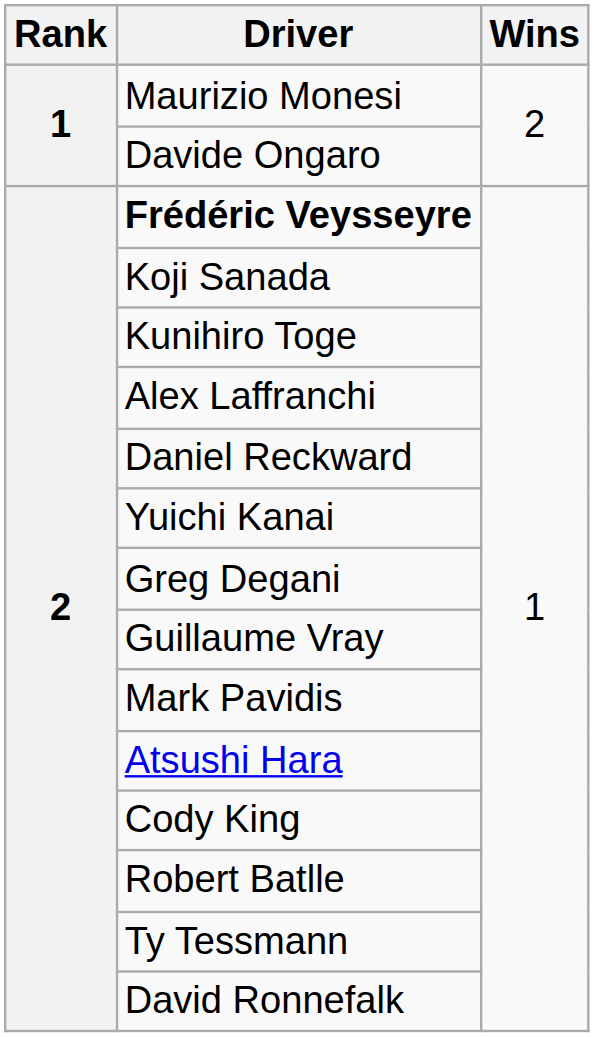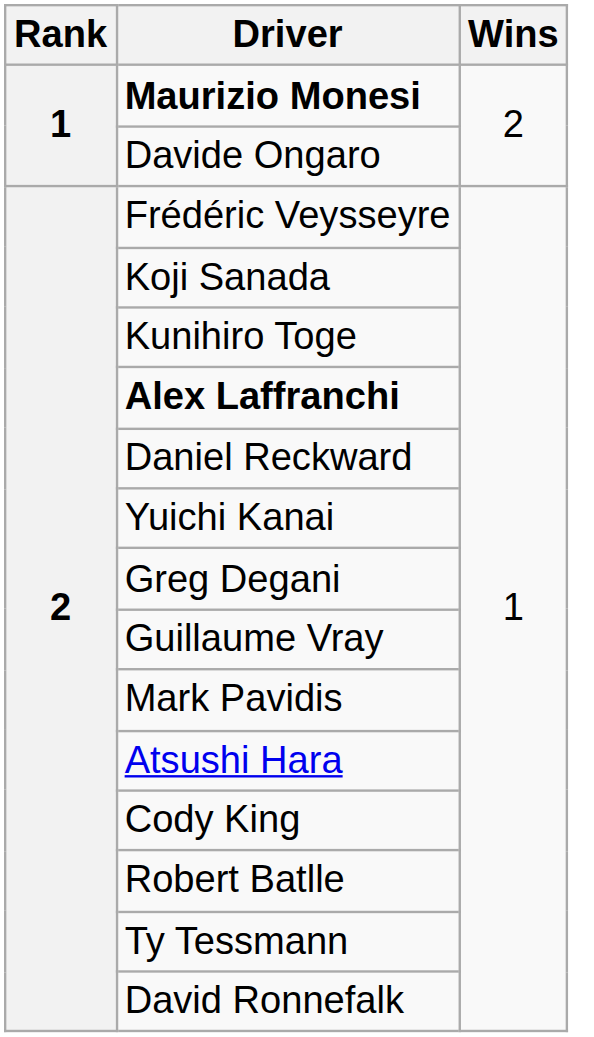(263, 95) normal -> (273, 95) bold
(298, 215) bold -> (288, 215) normal
(250, 397) normal -> (262, 397) bold
